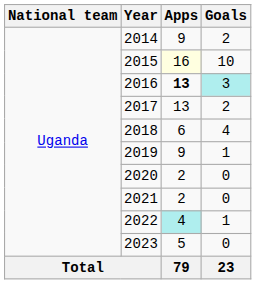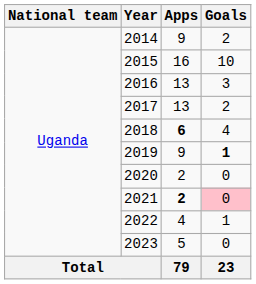(181, 62) lightyellow background -> (181, 62) no background
(181, 85) bold -> (181, 85) normal
(226, 85) paleturquoise background -> (226, 85) no background
(181, 130) normal -> (181, 130) bold
(226, 153) normal -> (226, 153) bold
(181, 199) normal -> (181, 199) bold
(226, 199) no background -> (226, 199) pink background
(181, 222) paleturquoise background -> (181, 222) no background
